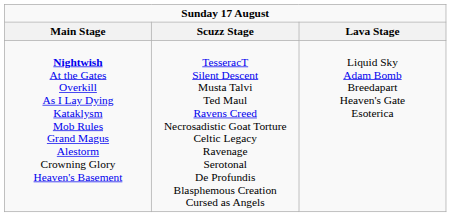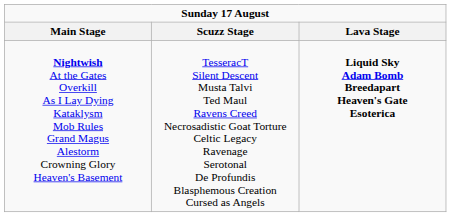(372, 87) normal -> (372, 87) bold
